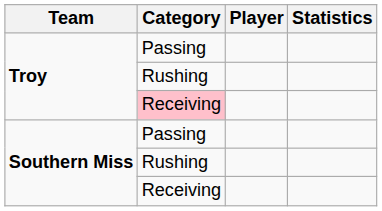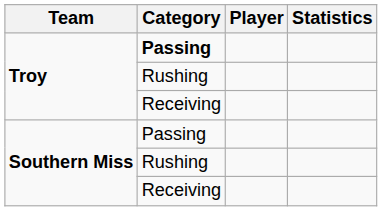(174, 47) normal -> (176, 47) bold
(181, 104) pink background -> (181, 104) no background
